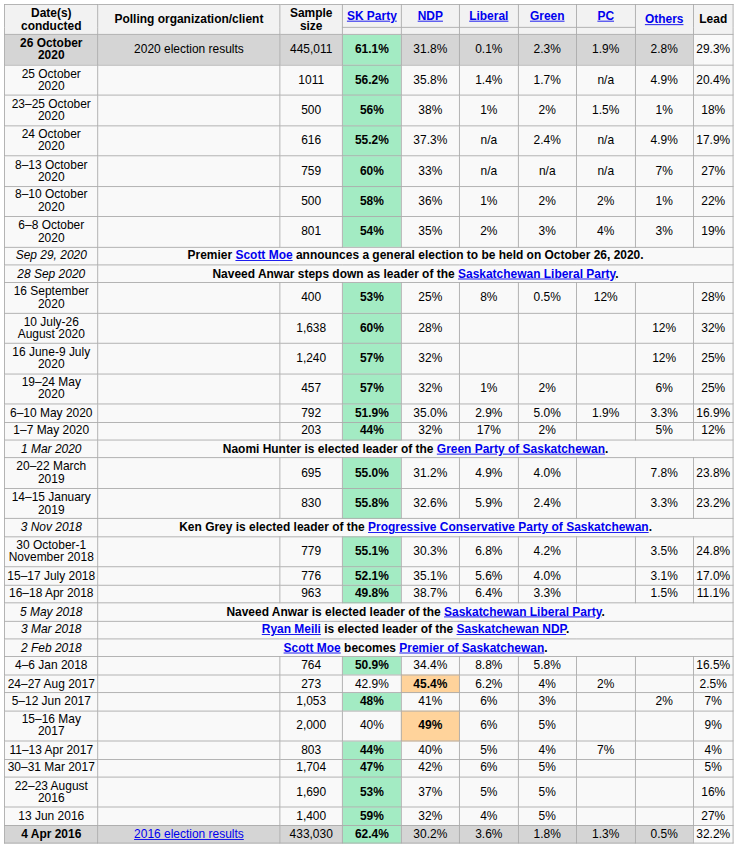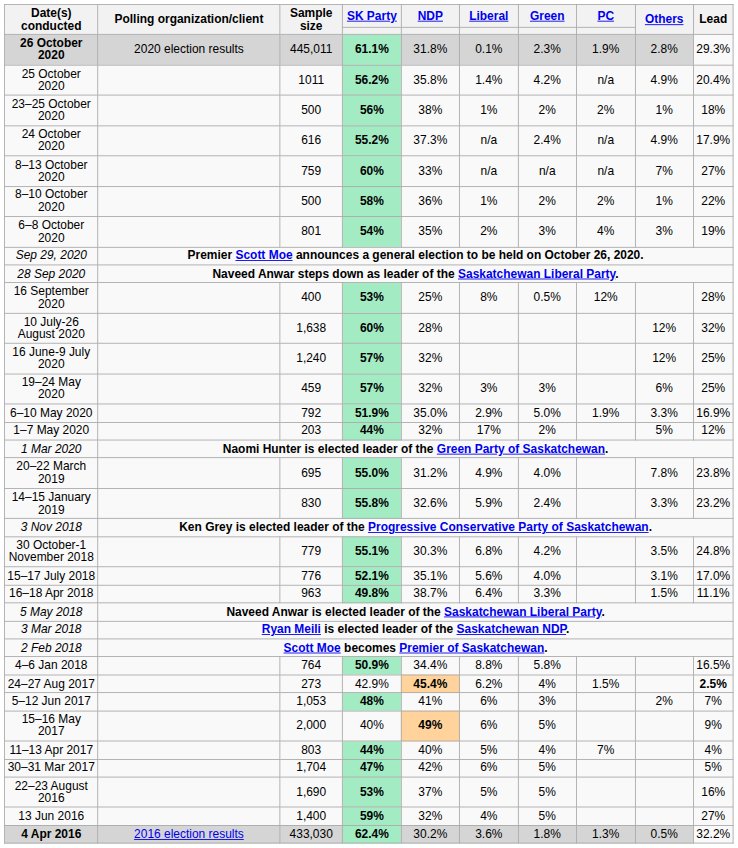(547, 79) 1.7% -> (547, 79) 4.2%
(606, 110) 1.5% -> (606, 110) 2%
(311, 388) 457 -> (311, 388) 459
(489, 388) 1% -> (489, 388) 3%
(547, 388) 2% -> (547, 388) 3%
(606, 683) 2% -> (606, 683) 1.5%
(713, 683) normal -> (713, 683) bold
